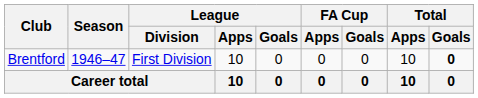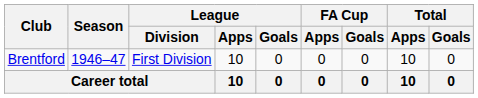(451, 59) bold -> (451, 59) normal
